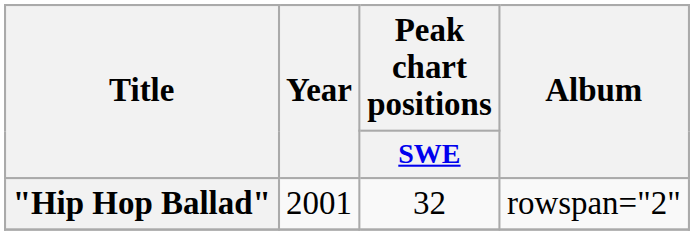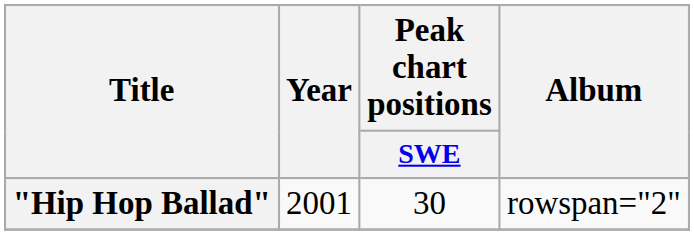(429, 203) 32 -> (429, 203) 30
